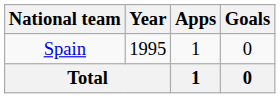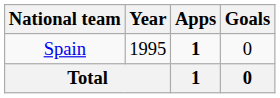(196, 48) normal -> (196, 48) bold
